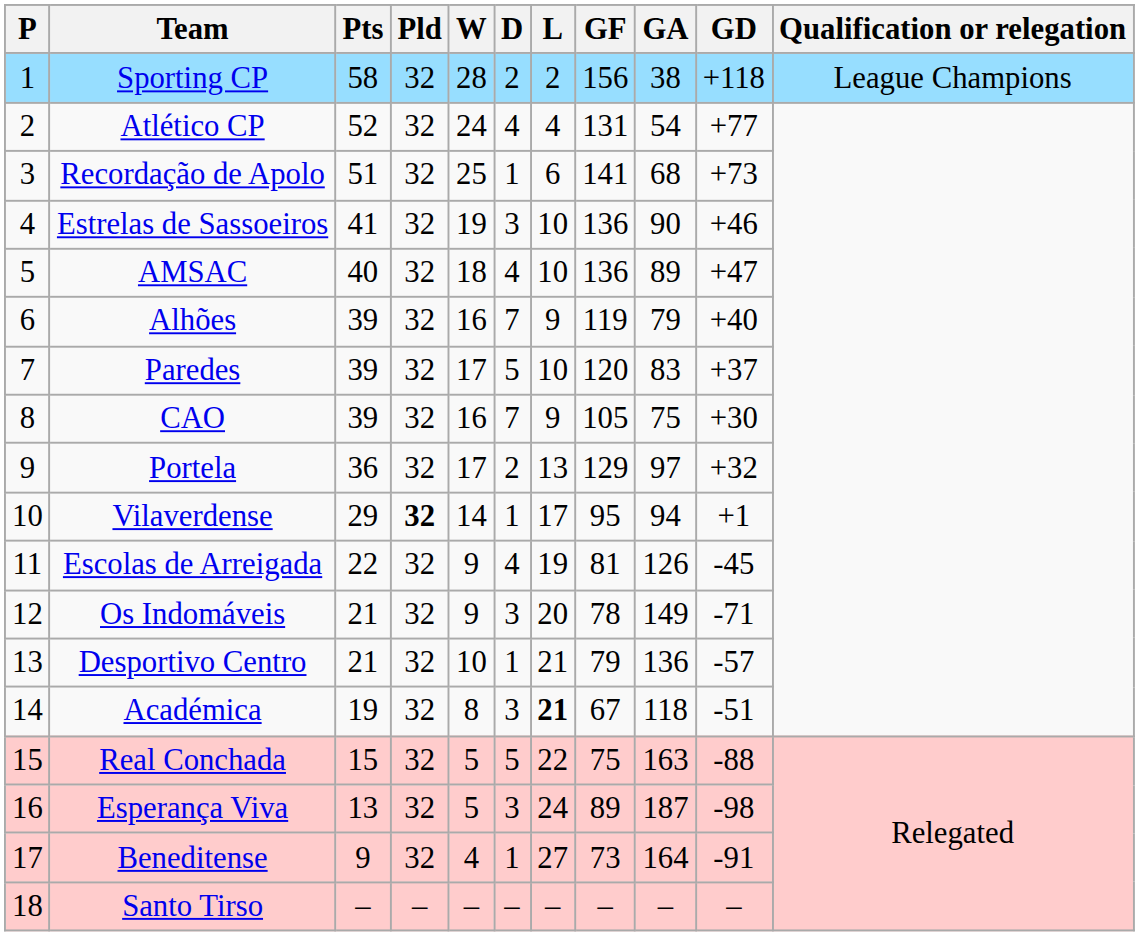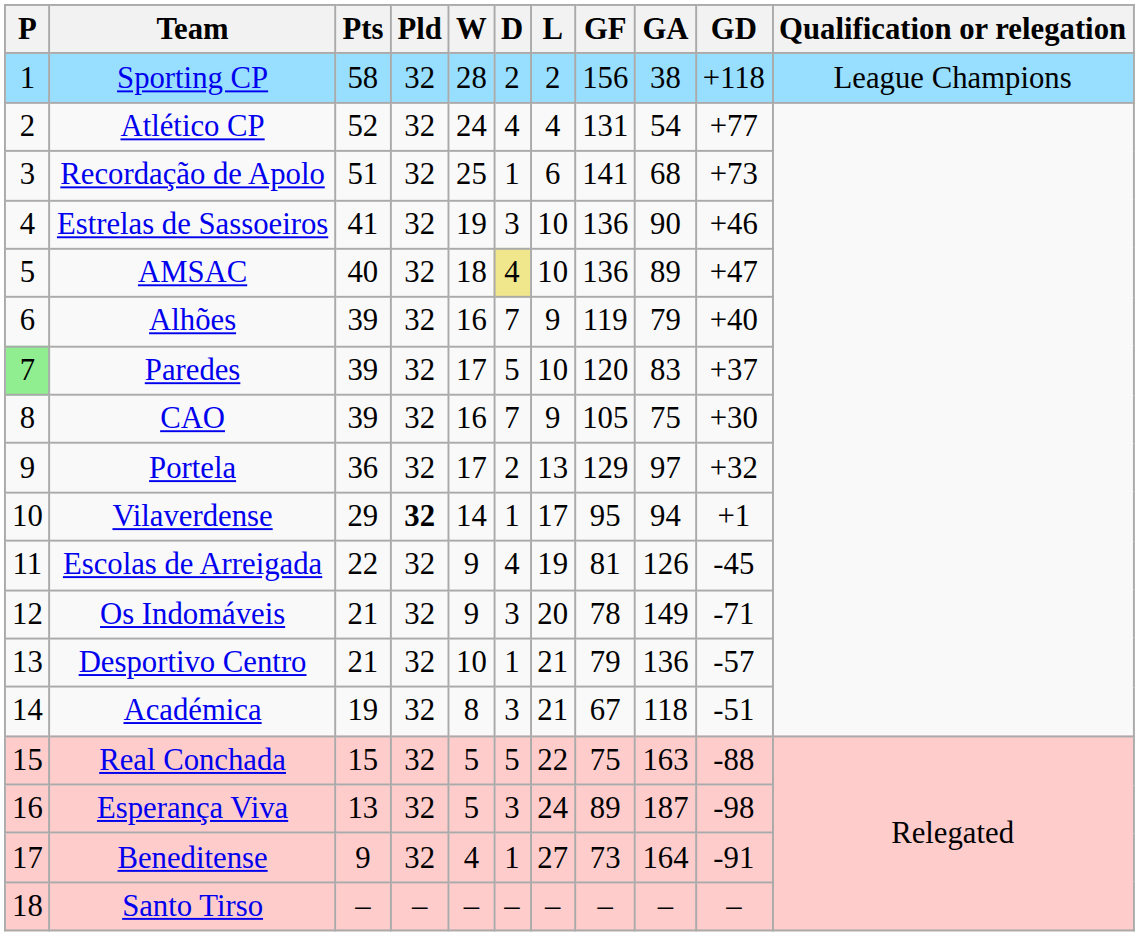(512, 272) no background -> (512, 272) khaki background
(27, 369) no background -> (27, 369) lightgreen background
(553, 710) bold -> (553, 710) normal
